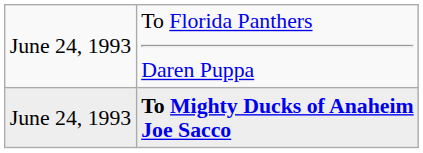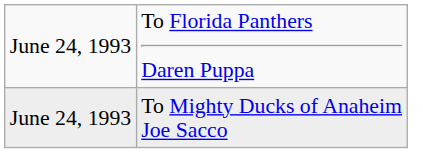(277, 117) bold -> (272, 117) normal
